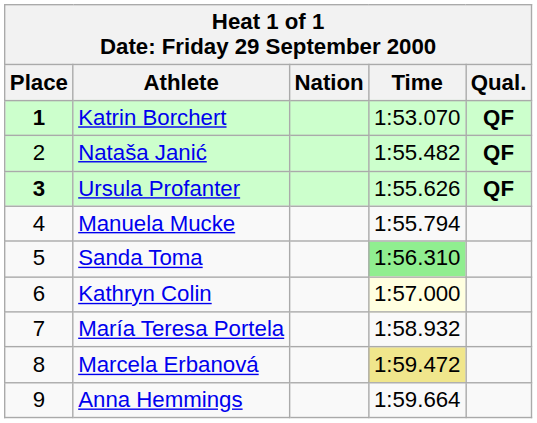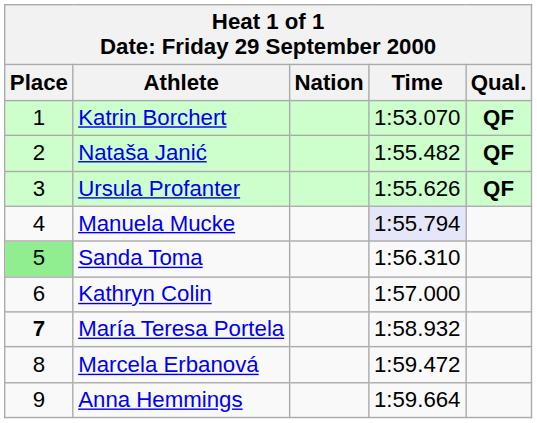(39, 117) bold -> (39, 117) normal
(39, 188) bold -> (39, 188) normal
(417, 223) no background -> (417, 223) lavender background
(39, 258) no background -> (39, 258) lightgreen background
(417, 258) lightgreen background -> (417, 258) no background
(417, 294) lightyellow background -> (417, 294) no background
(39, 329) normal -> (39, 329) bold
(417, 364) khaki background -> (417, 364) no background
